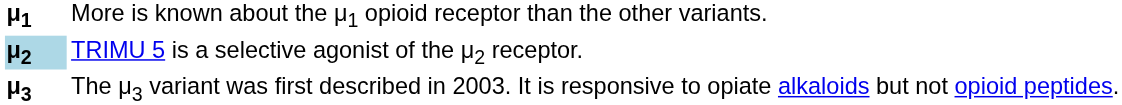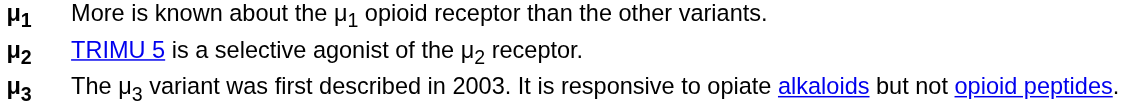(19, 53) lightblue background -> (19, 53) no background
